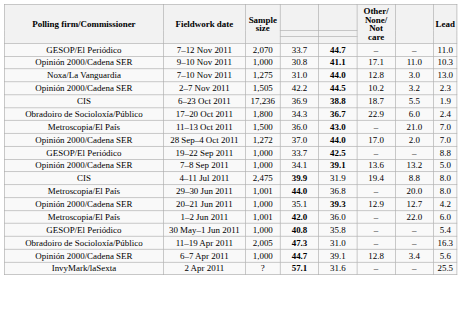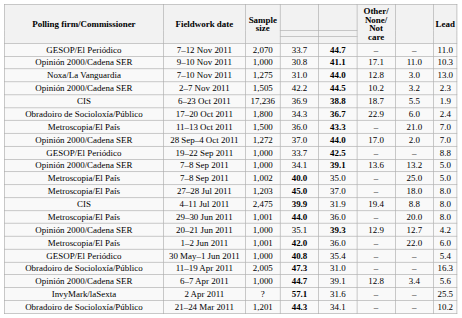(338, 127) 43.0 -> (338, 127) 43.3
+ row: (204, 179)
+ row: (204, 192)
(338, 192) 36.8 -> (338, 217) 36.0
(338, 230) 35.8 -> (338, 256) 35.4
+ row: (204, 307)
